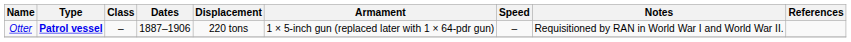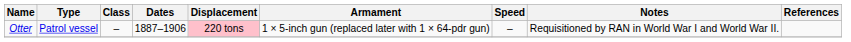(71, 28) bold -> (69, 28) normal
(229, 28) no background -> (224, 28) pink background
